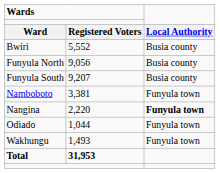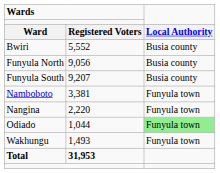(175, 109) bold -> (173, 109) normal
(173, 125) no background -> (173, 125) lightgreen background
